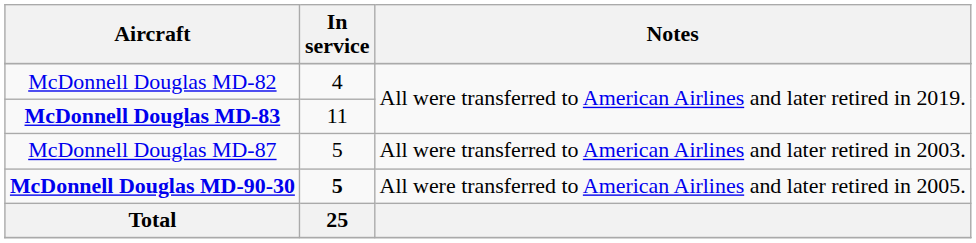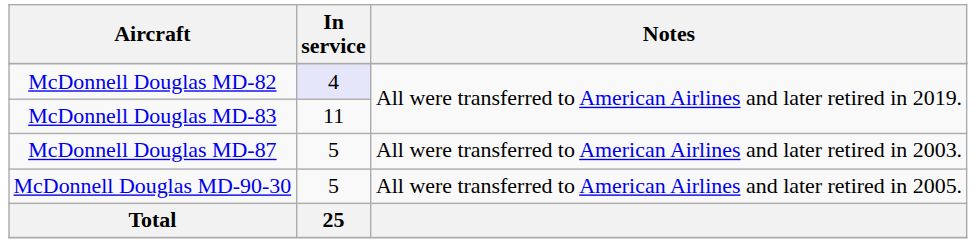(337, 81) no background -> (334, 81) lavender background
(152, 116) bold -> (152, 116) normal
(152, 185) bold -> (152, 185) normal
(337, 185) bold -> (334, 185) normal
